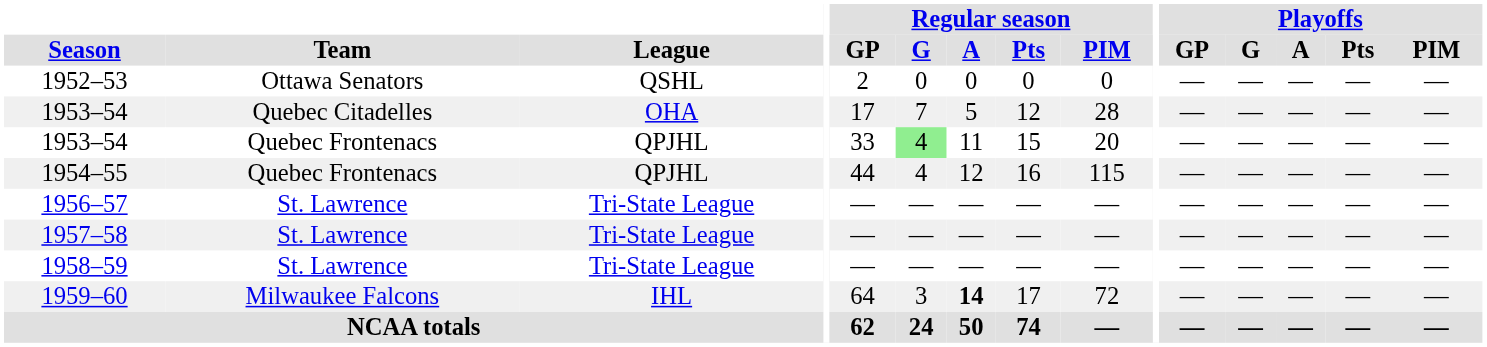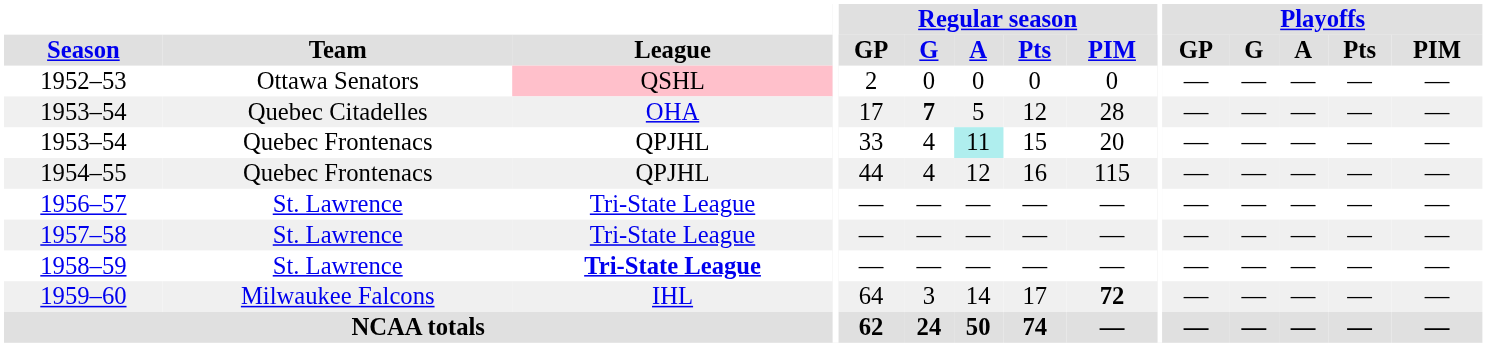(672, 80) no background -> (673, 80) pink background
(921, 111) normal -> (929, 111) bold
(921, 142) lightgreen background -> (929, 142) no background
(971, 142) no background -> (978, 142) paleturquoise background
(672, 265) normal -> (673, 265) bold
(971, 296) bold -> (978, 296) normal
(1107, 296) normal -> (1112, 296) bold
